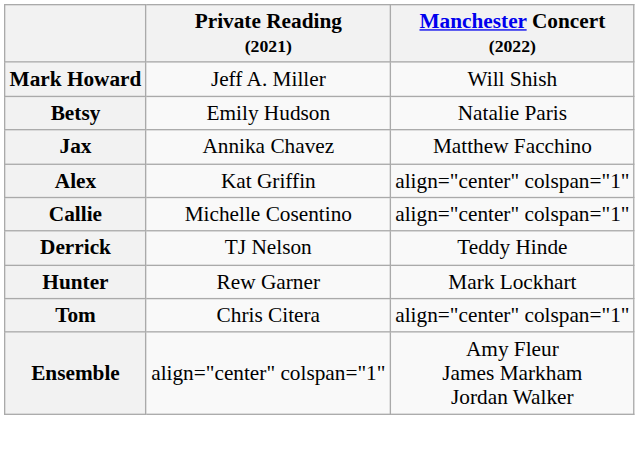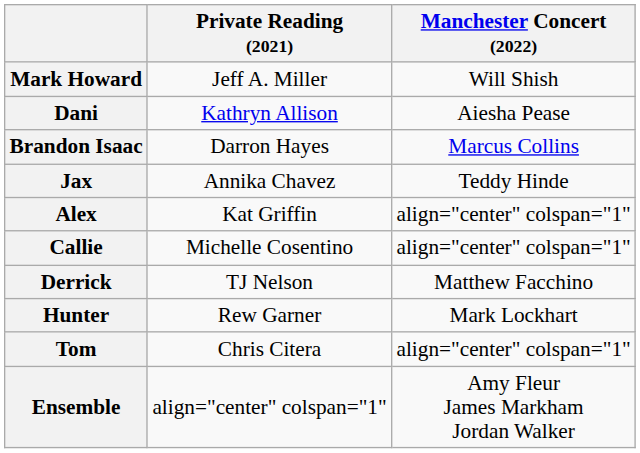+ row: (76, 112)
- row: (75, 112)
+ row: (76, 146)
(512, 146) Matthew Facchino -> (514, 180) Teddy Hinde
(512, 247) Teddy Hinde -> (514, 281) Matthew Facchino
